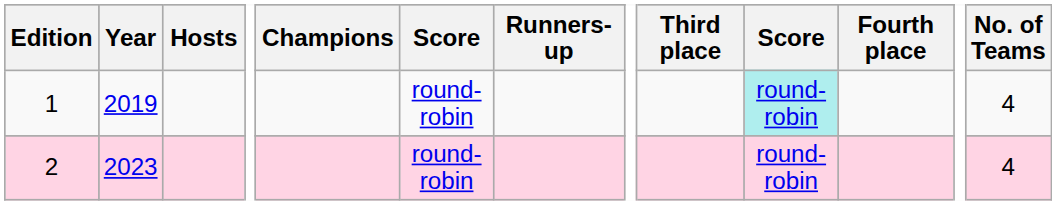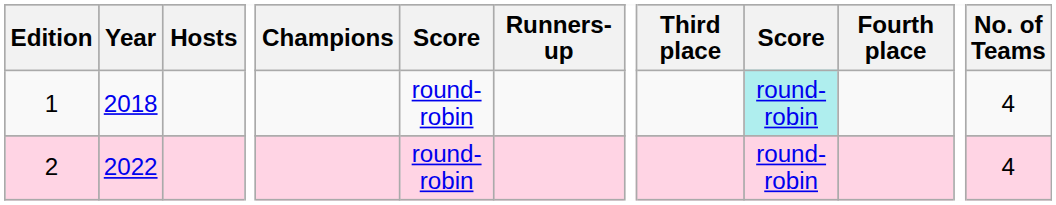(131, 103) 2019 -> (131, 103) 2018
(131, 168) 2023 -> (131, 168) 2022
